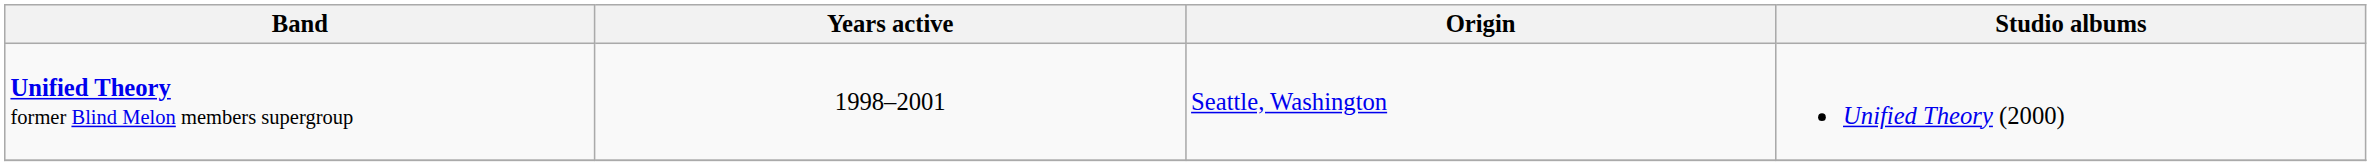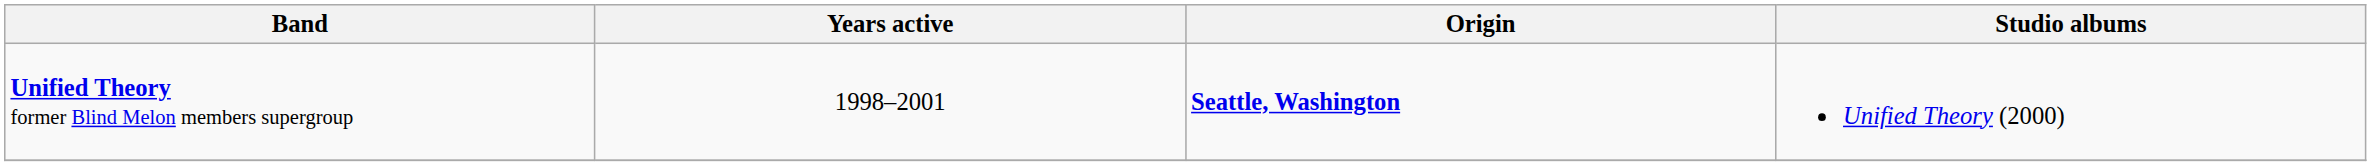(1289, 101) normal -> (1296, 101) bold
